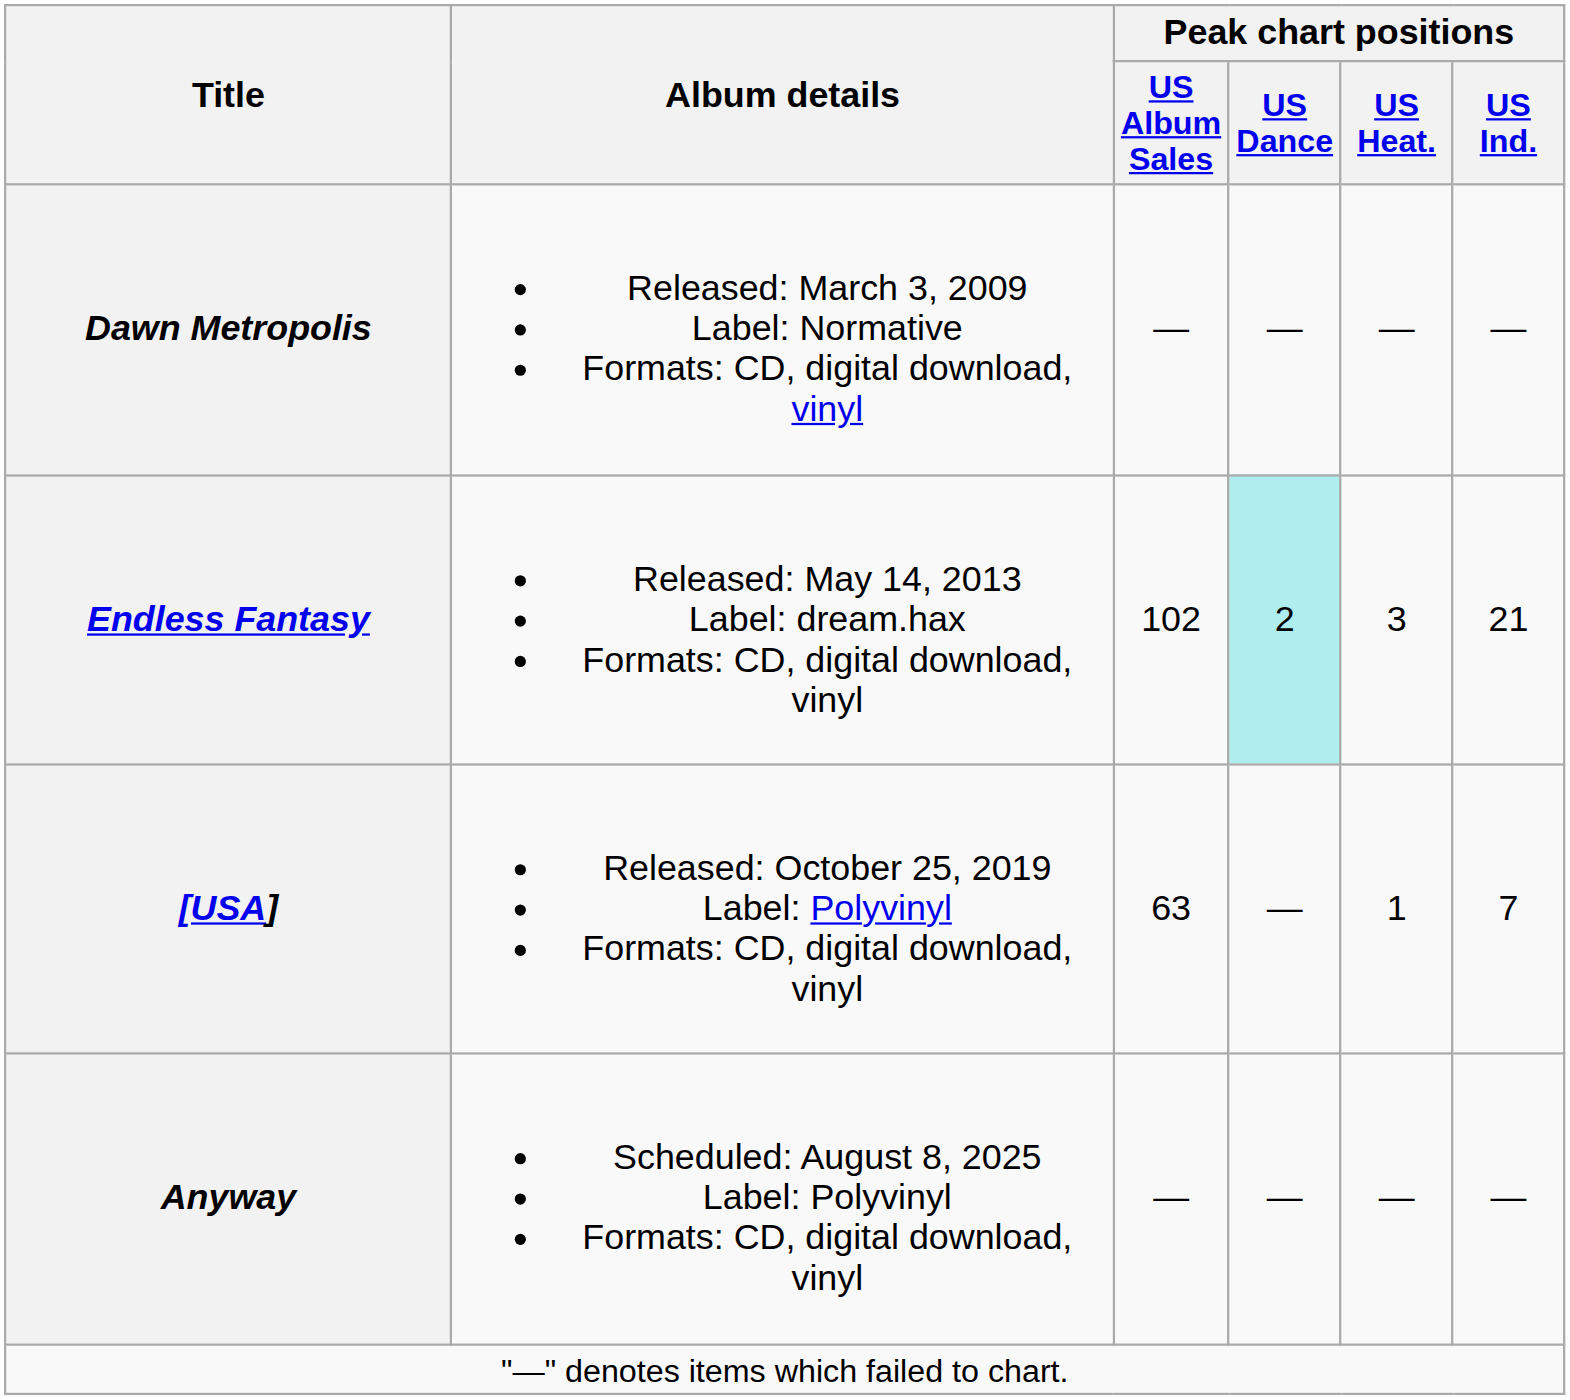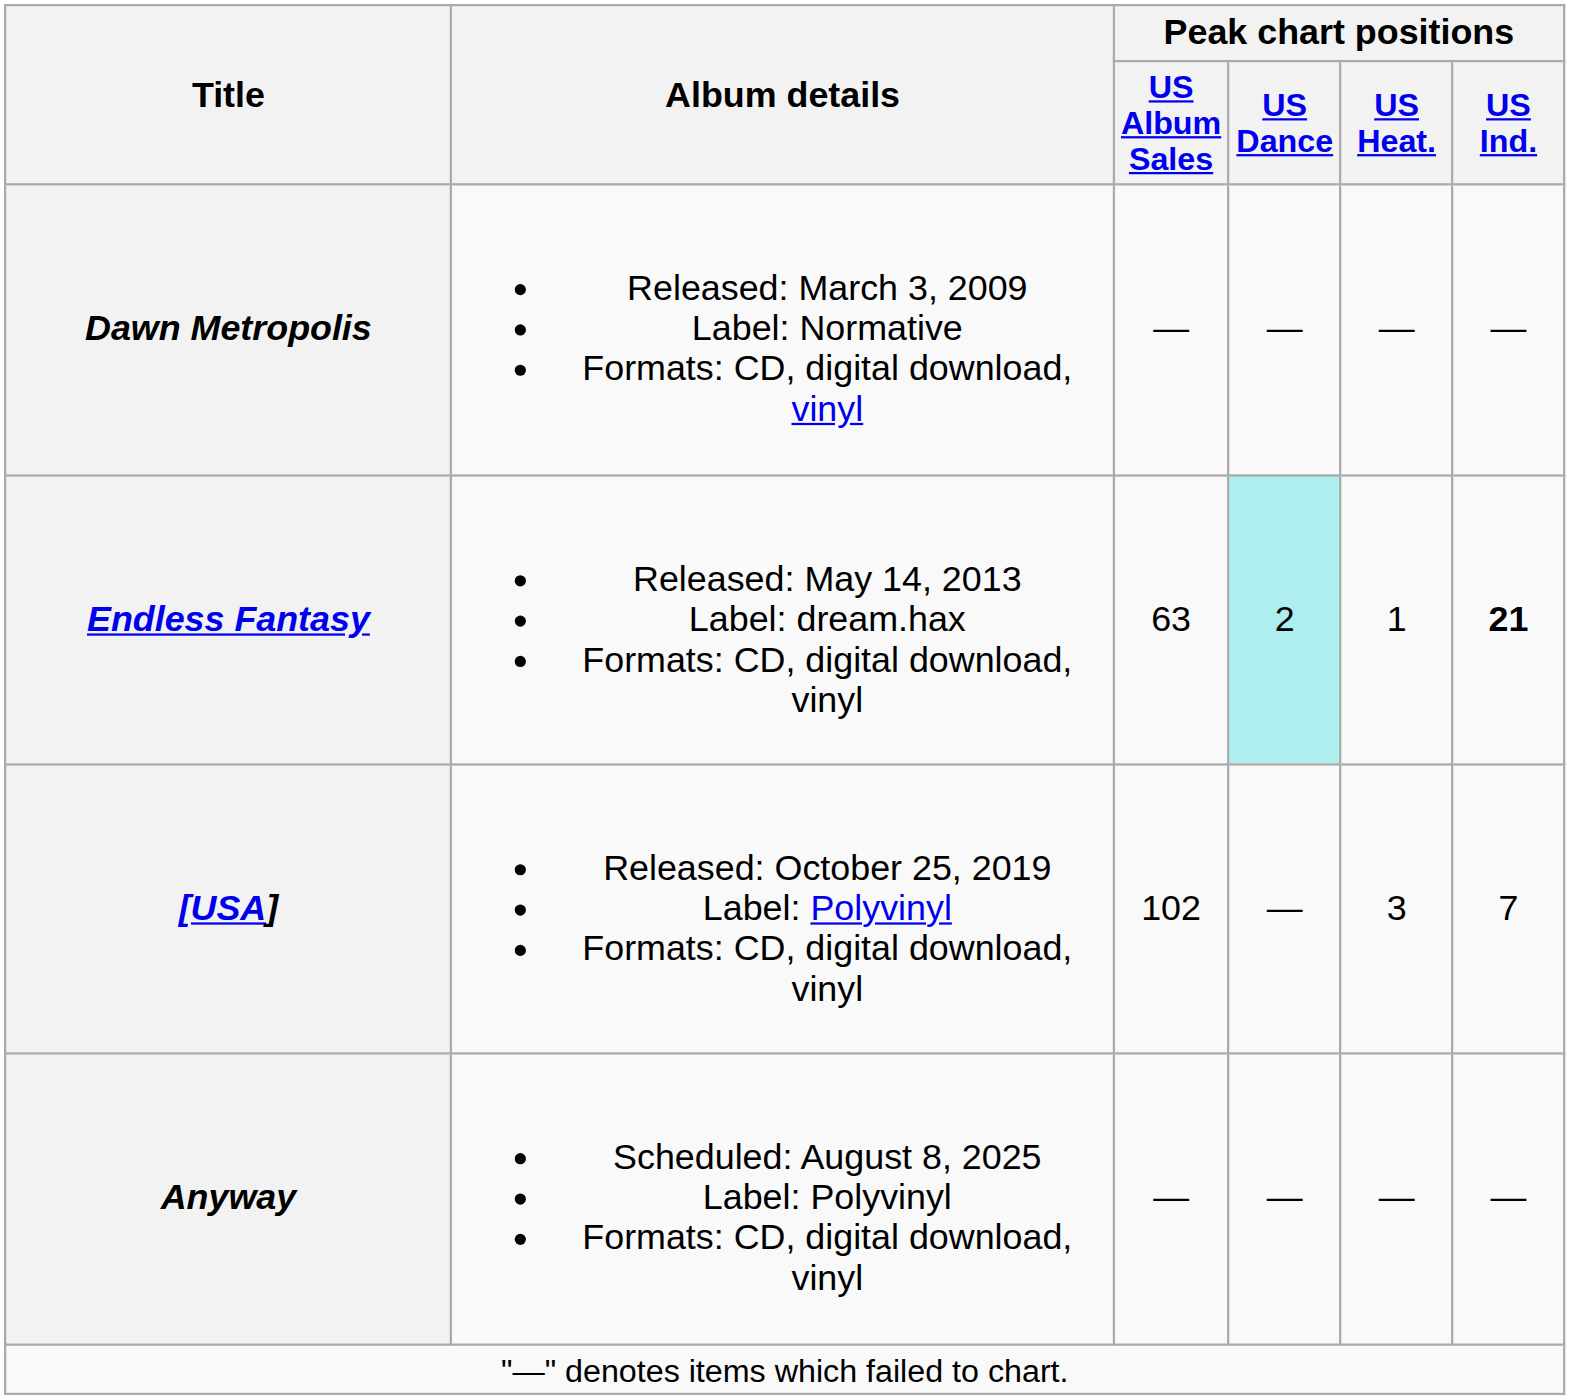(1171, 618) 102 -> (1171, 618) 63
(1397, 618) 3 -> (1397, 618) 1
(1508, 618) normal -> (1508, 618) bold
(1171, 908) 63 -> (1171, 908) 102
(1397, 908) 1 -> (1397, 908) 3
